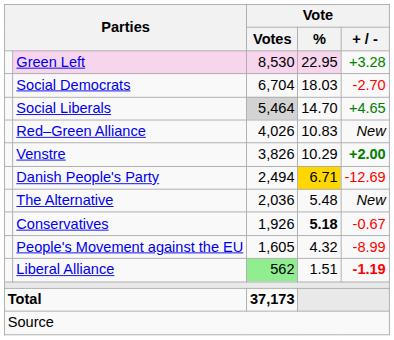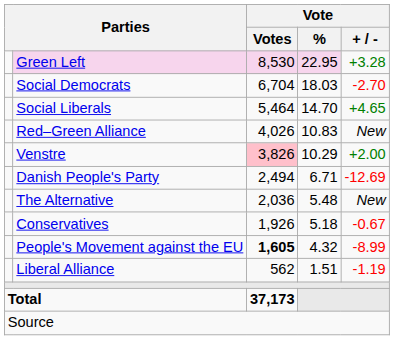(276, 108) lightgrey background -> (276, 108) no background
(276, 154) no background -> (276, 154) pink background
(367, 154) bold -> (367, 154) normal
(324, 177) gold background -> (324, 177) no background
(324, 223) bold -> (324, 223) normal
(276, 246) normal -> (276, 246) bold
(282, 270) lightgreen background -> (282, 270) no background
(369, 270) bold -> (369, 270) normal
